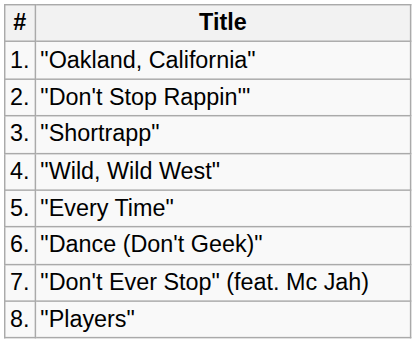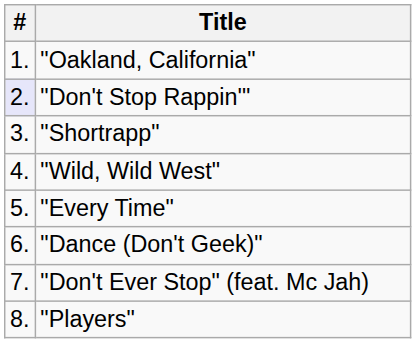(20, 97) no background -> (20, 97) lavender background
